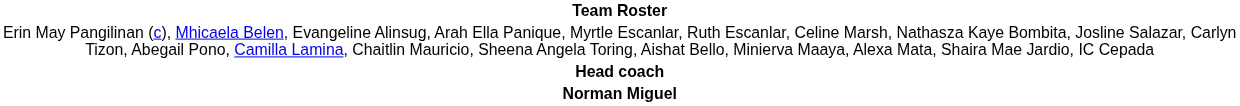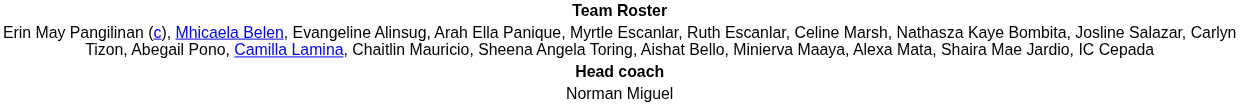(620, 94) bold -> (620, 94) normal
